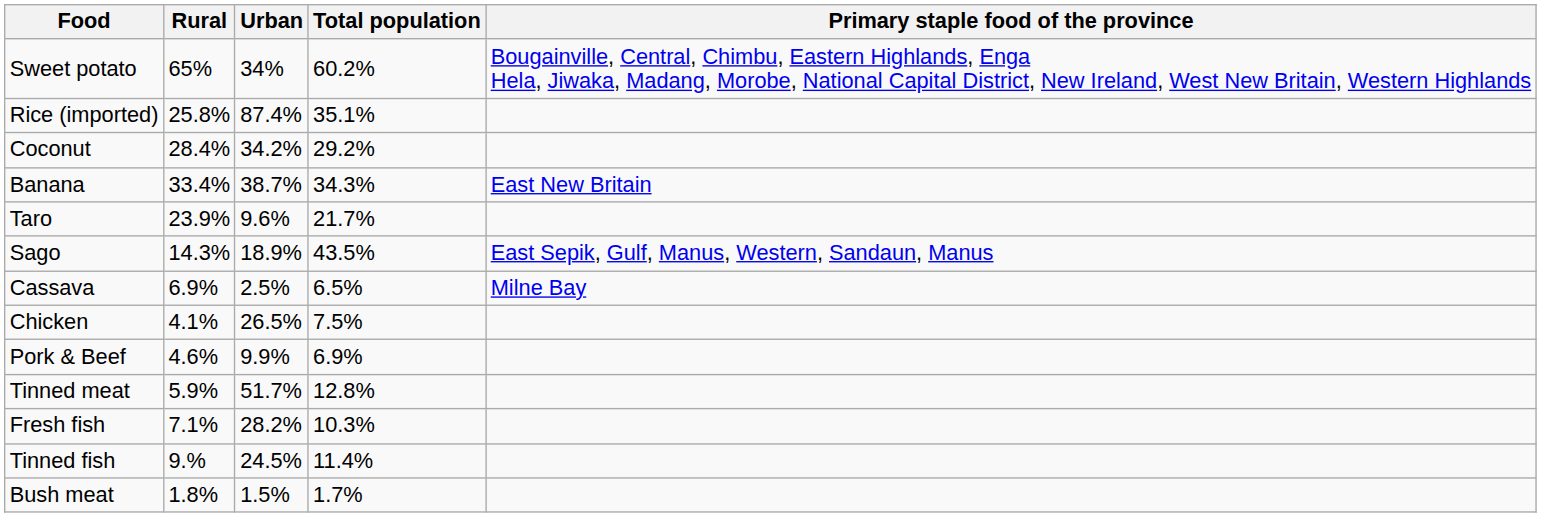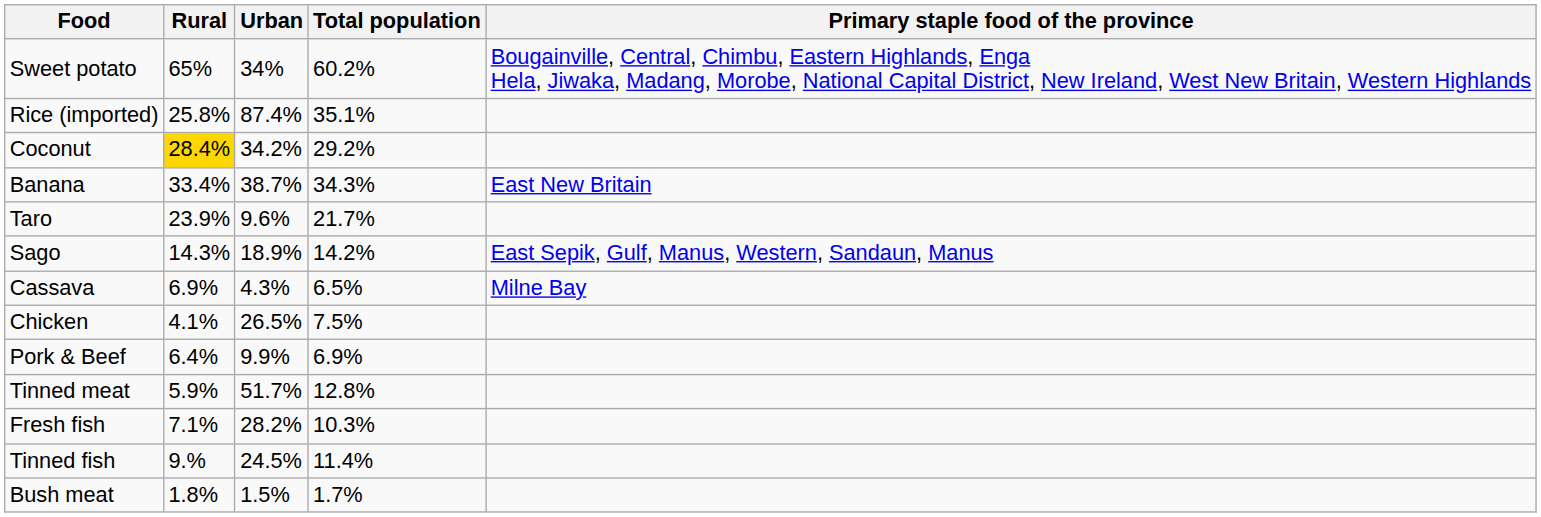(199, 149) no background -> (199, 149) gold background
(344, 253) 43.5% -> (344, 253) 14.2%
(265, 287) 2.5% -> (265, 287) 4.3%
(193, 356) 4.6% -> (193, 356) 6.4%
